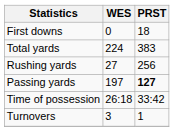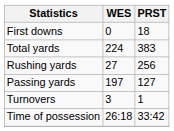(147, 83) bold -> (147, 83) normal
rows swapped: (31, 117) <-> (54, 100)
